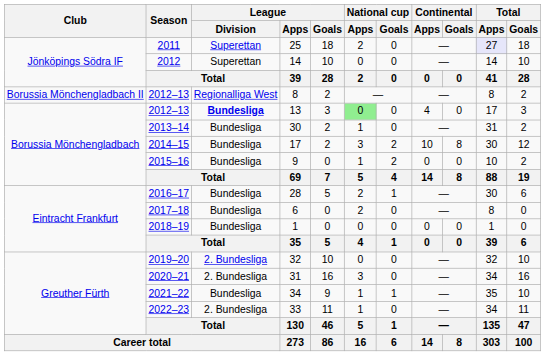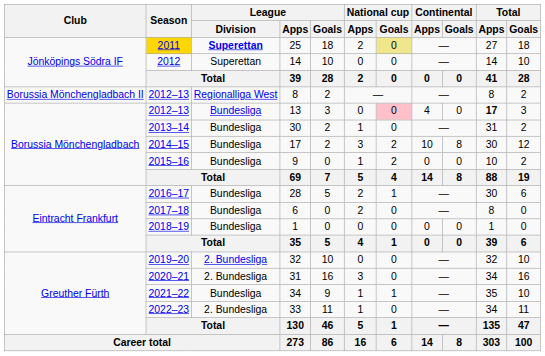(169, 45) no background -> (169, 45) gold background
(236, 45) normal -> (236, 45) bold
(394, 45) no background -> (394, 45) khaki background
(491, 45) lavender background -> (491, 45) no background
(236, 111) bold -> (236, 111) normal
(360, 111) lightgreen background -> (360, 111) no background
(394, 111) no background -> (394, 111) pink background
(491, 111) normal -> (491, 111) bold
